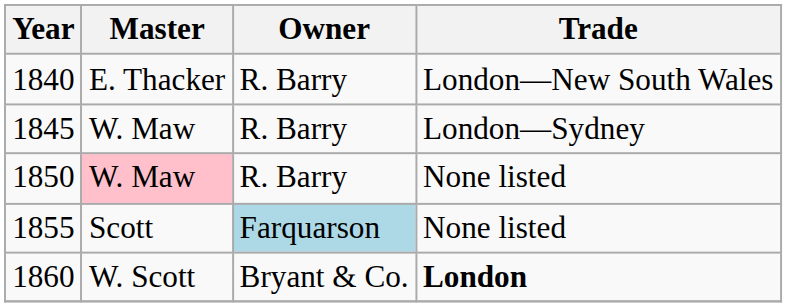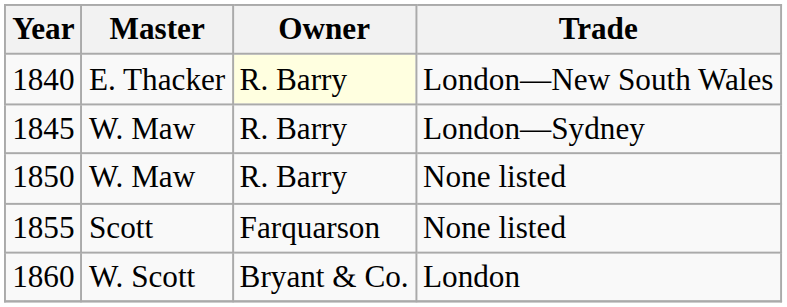(293, 78) no background -> (293, 78) lightyellow background
(142, 177) pink background -> (142, 177) no background
(310, 227) lightblue background -> (310, 227) no background
(475, 276) bold -> (472, 276) normal
